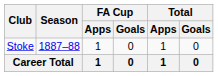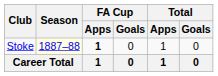(59, 46) no background -> (59, 46) lightyellow background
(98, 46) normal -> (98, 46) bold
